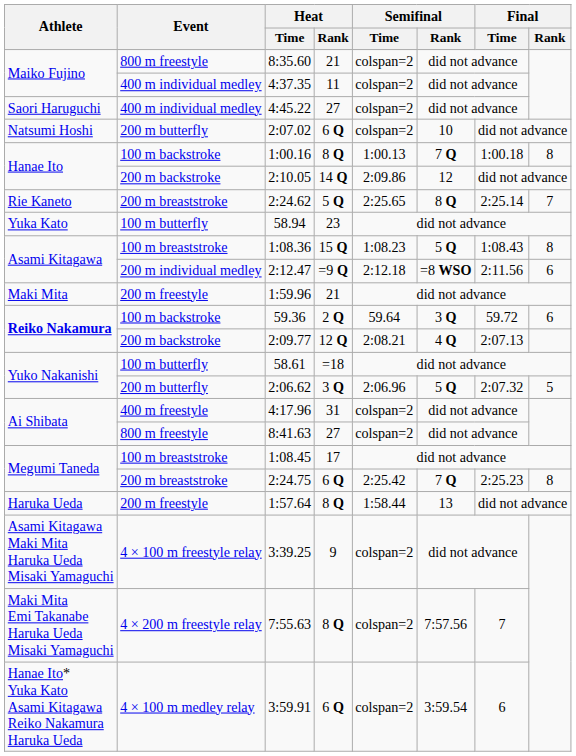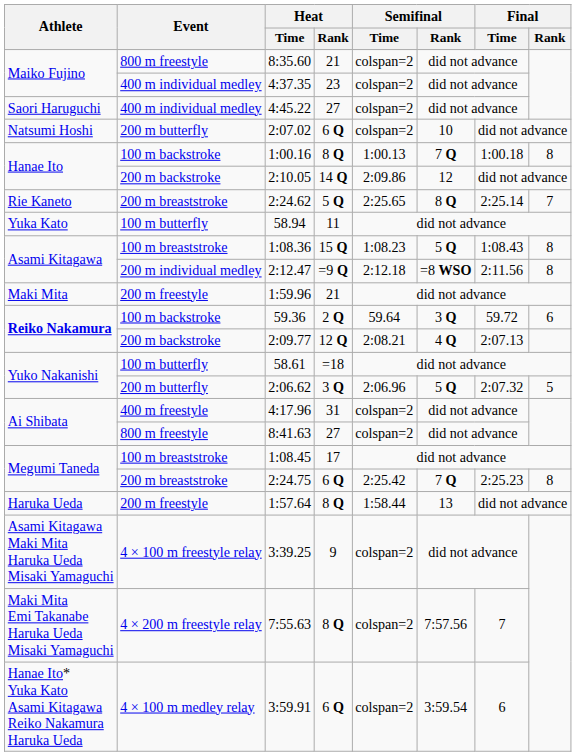(333, 85) 11 -> (333, 85) 23
(333, 224) 23 -> (333, 224) 11
(550, 271) 6 -> (550, 271) 8
